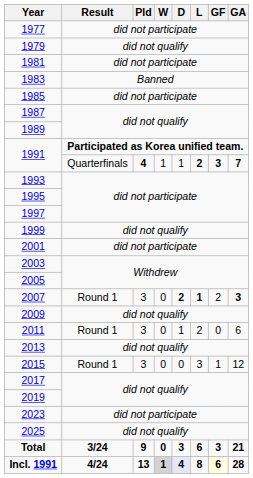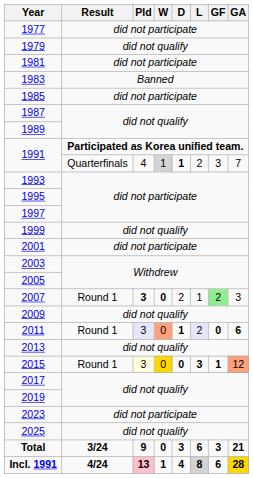(144, 163) bold -> (144, 163) normal
(163, 163) no background -> (163, 163) lightgrey background
(181, 163) normal -> (181, 163) bold
(199, 163) bold -> (199, 163) normal
(218, 163) bold -> (218, 163) normal
(238, 163) bold -> (238, 163) normal
(144, 297) normal -> (144, 297) bold
(163, 297) normal -> (163, 297) bold
(181, 297) bold -> (181, 297) normal
(199, 297) bold -> (199, 297) normal
(218, 297) no background -> (218, 297) lightgreen background
(238, 297) bold -> (238, 297) normal
(144, 331) no background -> (144, 331) lavender background
(163, 331) no background -> (163, 331) lightsalmon background
(181, 331) normal -> (181, 331) bold
(199, 331) no background -> (199, 331) lavender background
(218, 331) normal -> (218, 331) bold
(238, 331) normal -> (238, 331) bold
(144, 364) no background -> (144, 364) lightyellow background
(163, 364) no background -> (163, 364) gold background
(181, 364) normal -> (181, 364) bold
(199, 364) normal -> (199, 364) bold
(218, 364) normal -> (218, 364) bold
(238, 364) no background -> (238, 364) lightsalmon background
(144, 465) no background -> (144, 465) pink background
(163, 465) lightgrey background -> (163, 465) no background
(181, 465) lavender background -> (181, 465) no background
(199, 465) no background -> (199, 465) lightgrey background
(218, 465) lightyellow background -> (218, 465) no background
(238, 465) no background -> (238, 465) gold background
